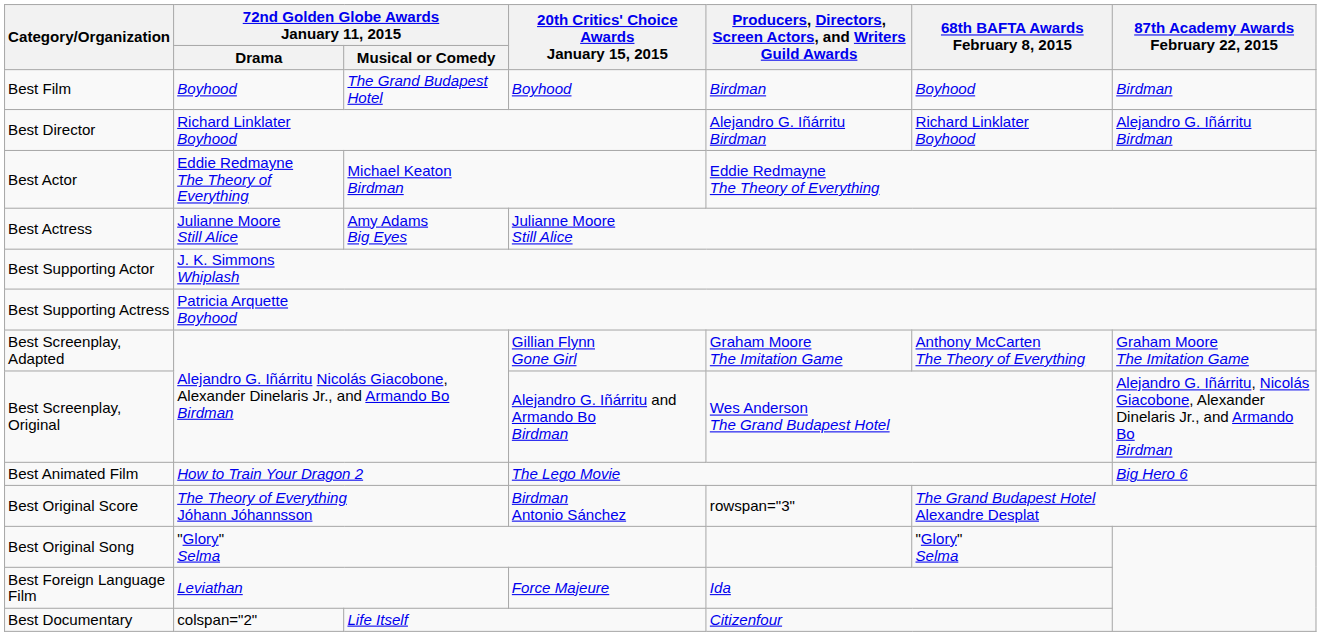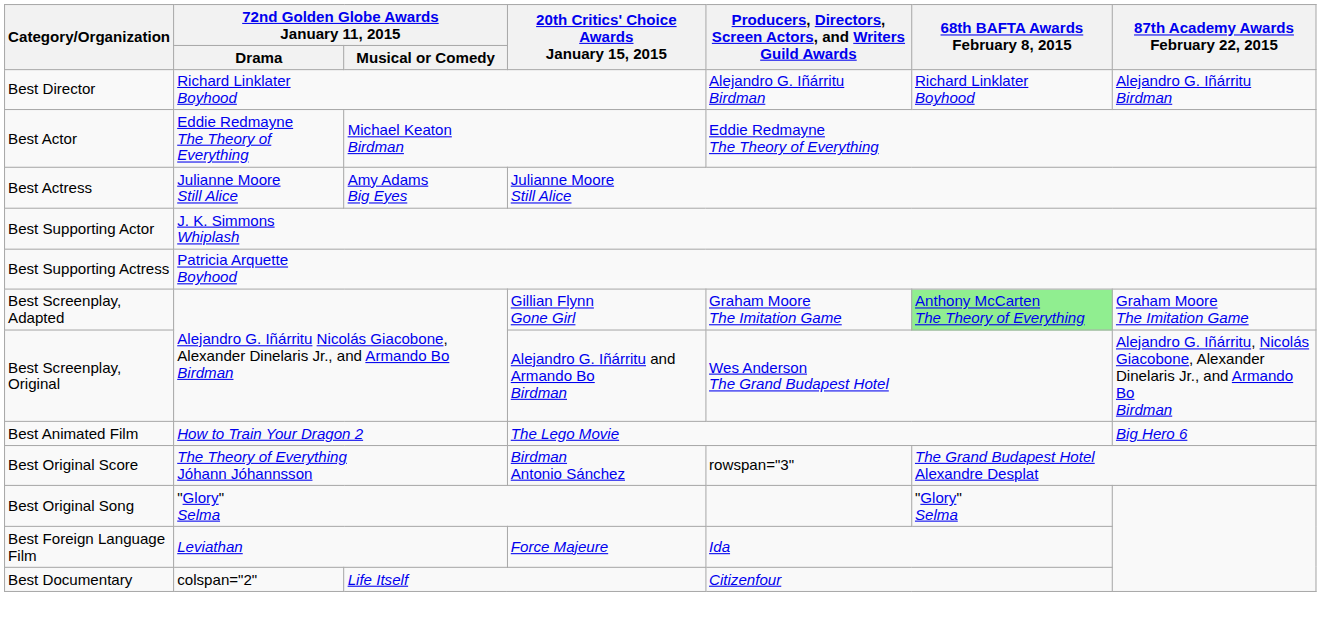- row: (40, 90)
(1000, 351) no background -> (1000, 310) lightgreen background
